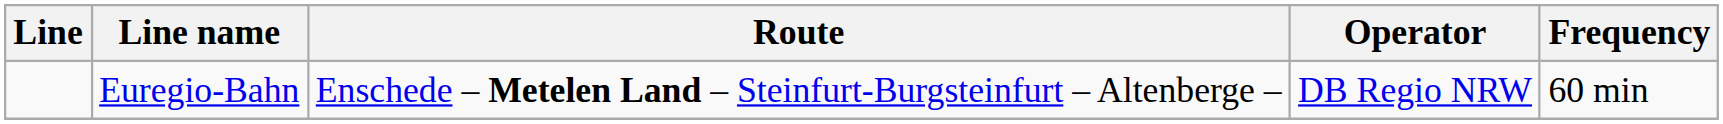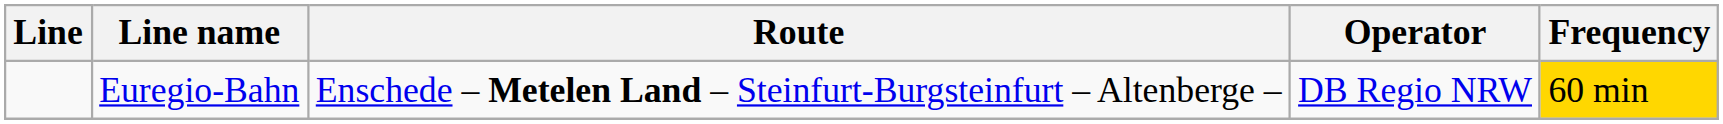(1599, 89) no background -> (1599, 89) gold background
